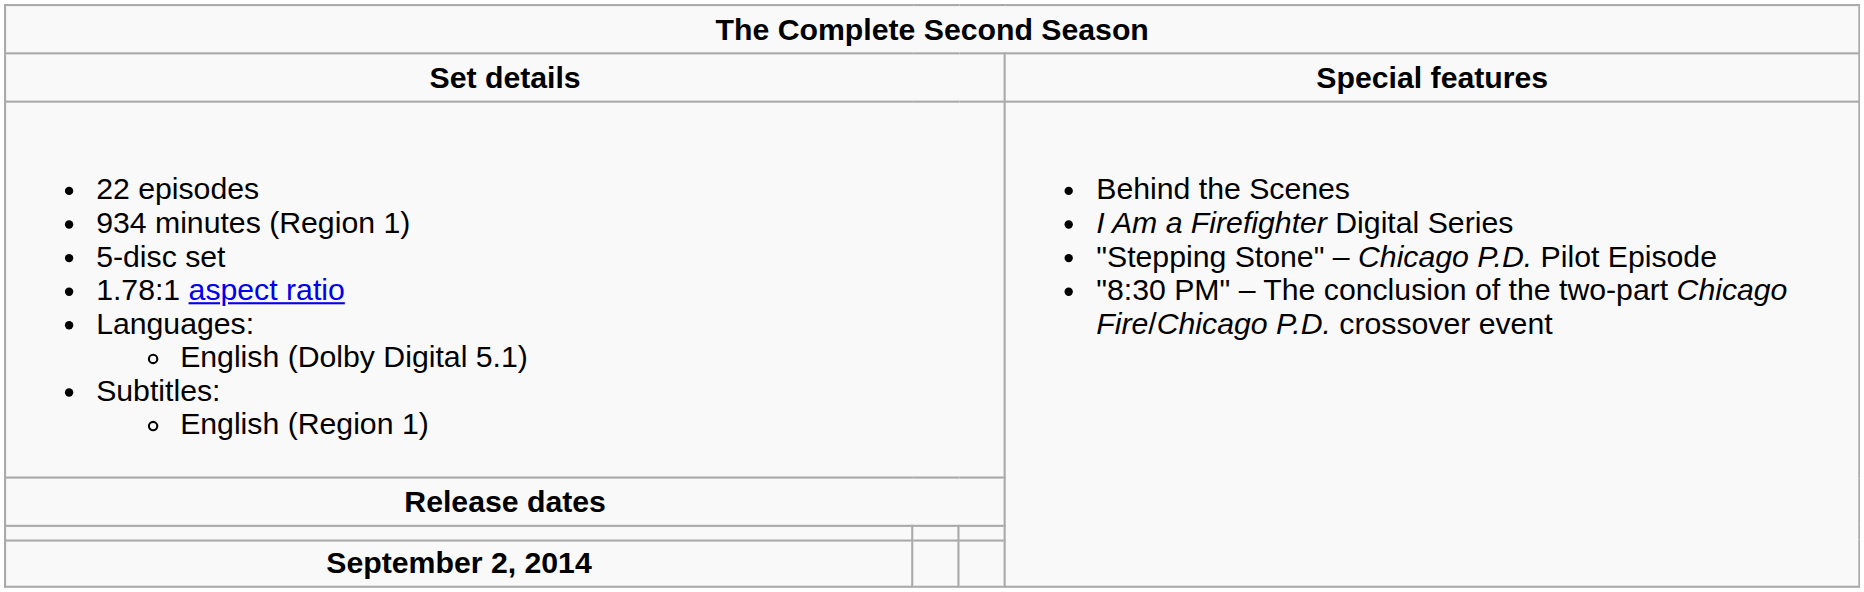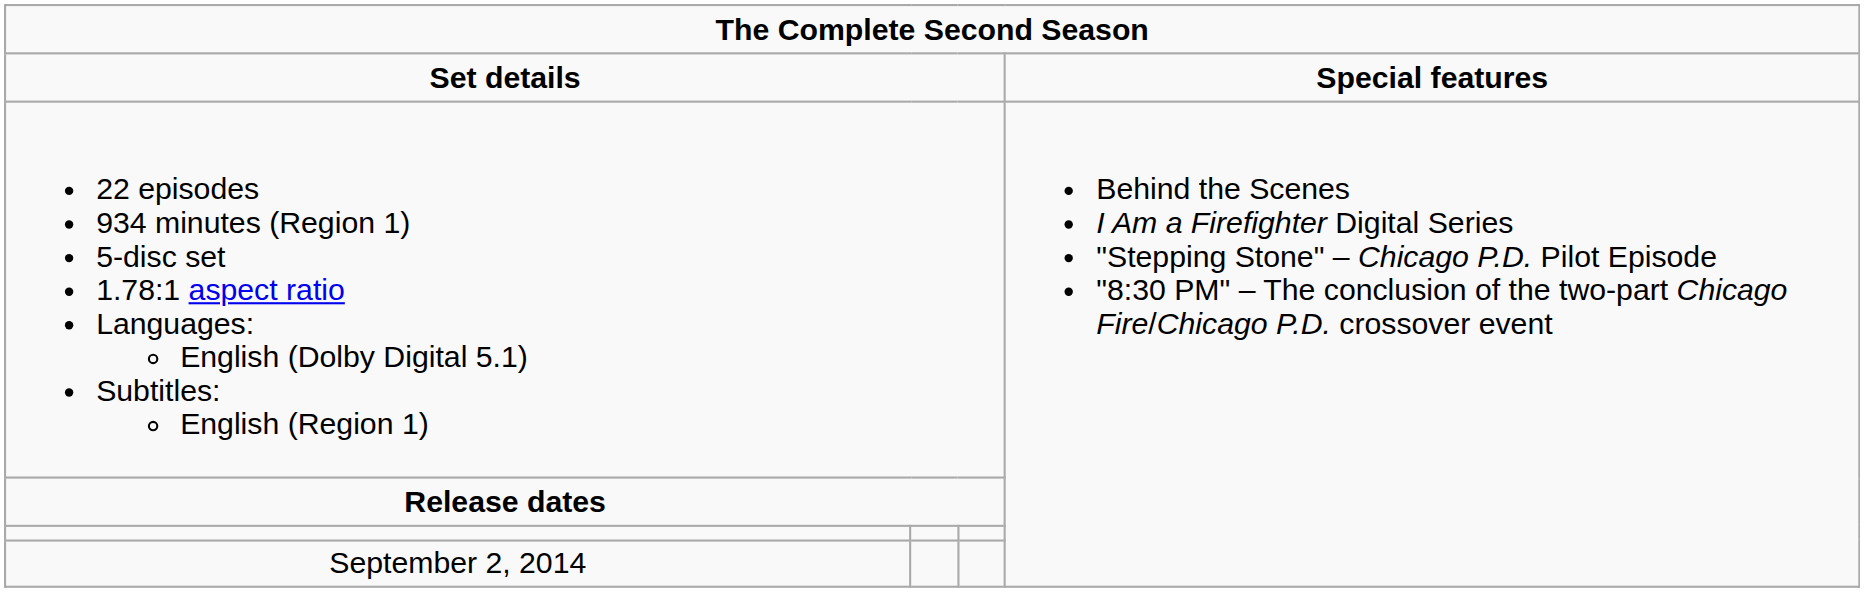(459, 564) bold -> (458, 564) normal
